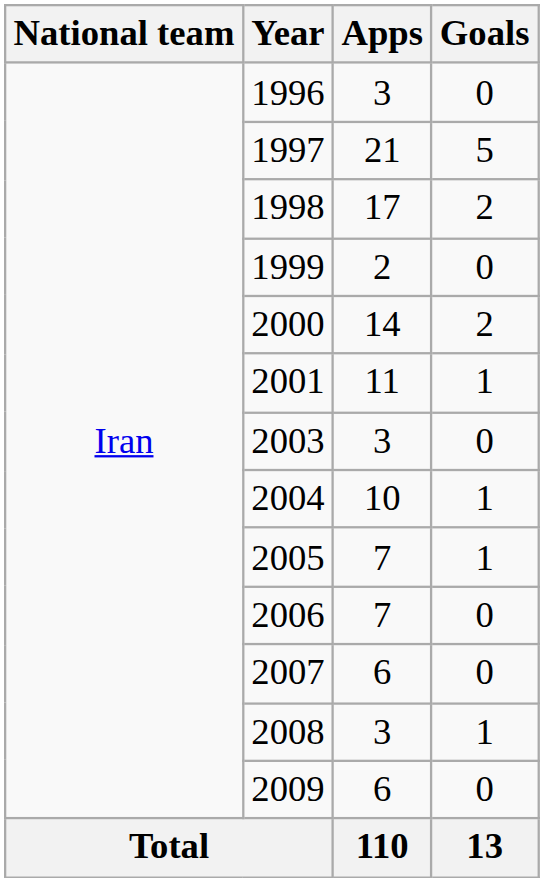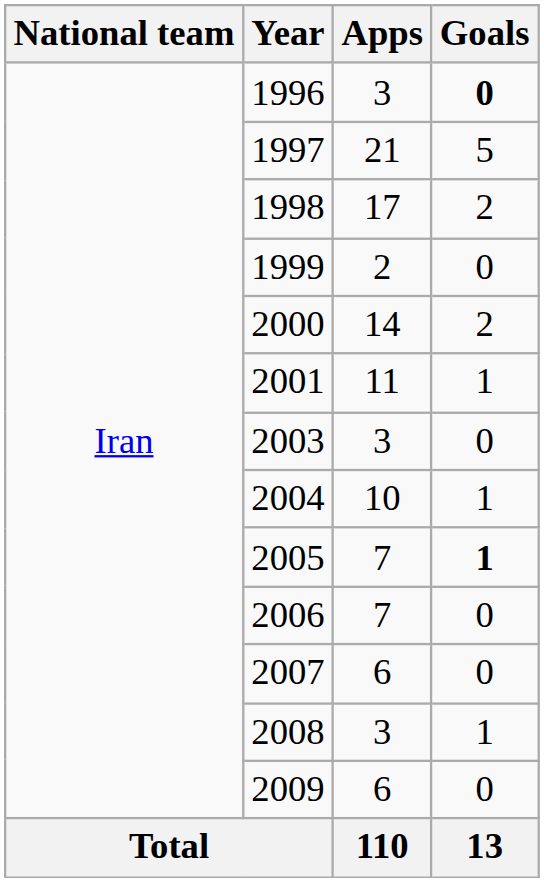(485, 91) normal -> (485, 91) bold
(485, 556) normal -> (485, 556) bold
